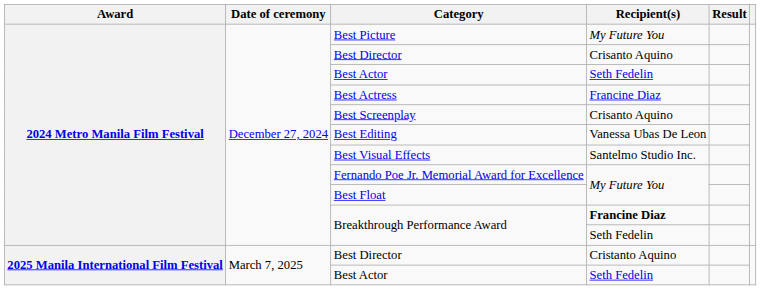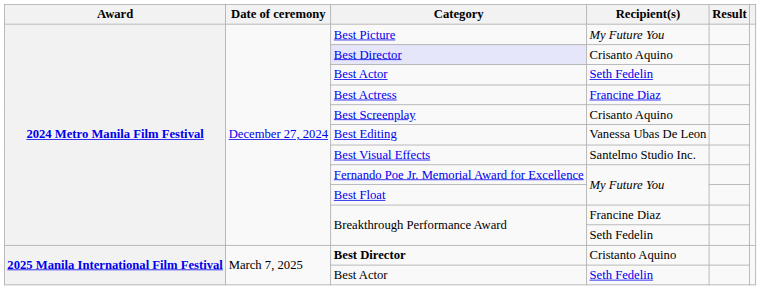(368, 54) no background -> (368, 54) lavender background
(628, 214) bold -> (625, 214) normal
(368, 255) normal -> (370, 255) bold
